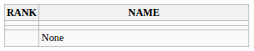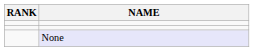(53, 38) no background -> (53, 38) lavender background
